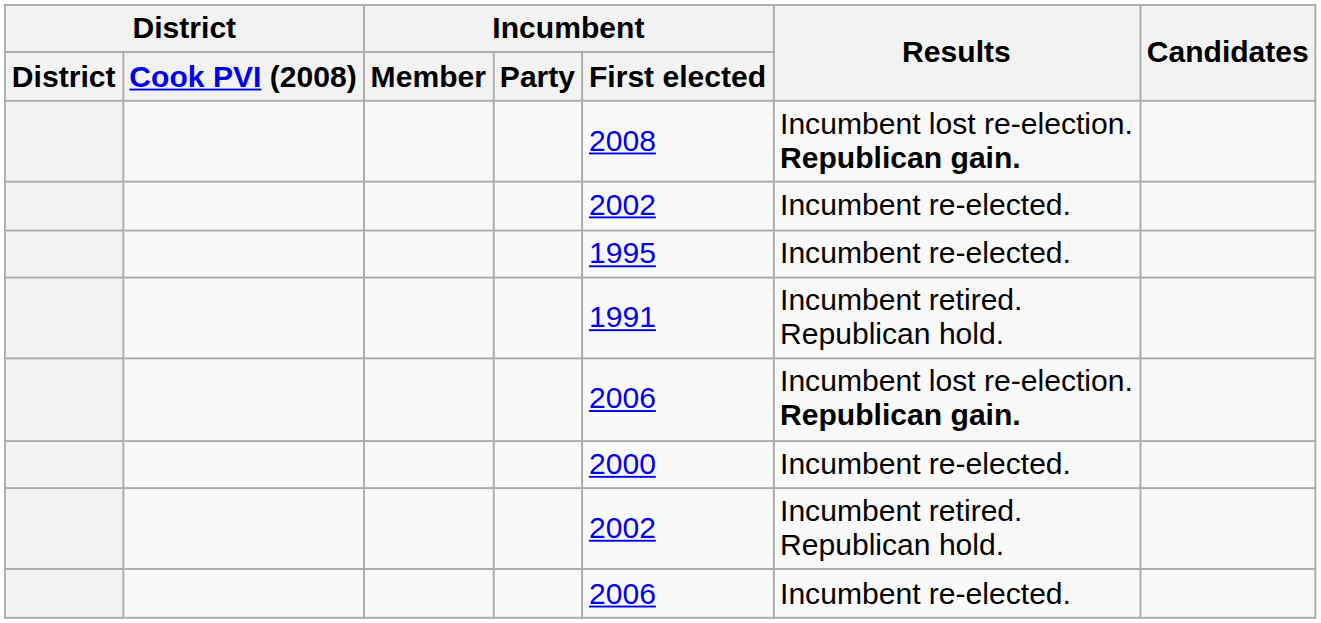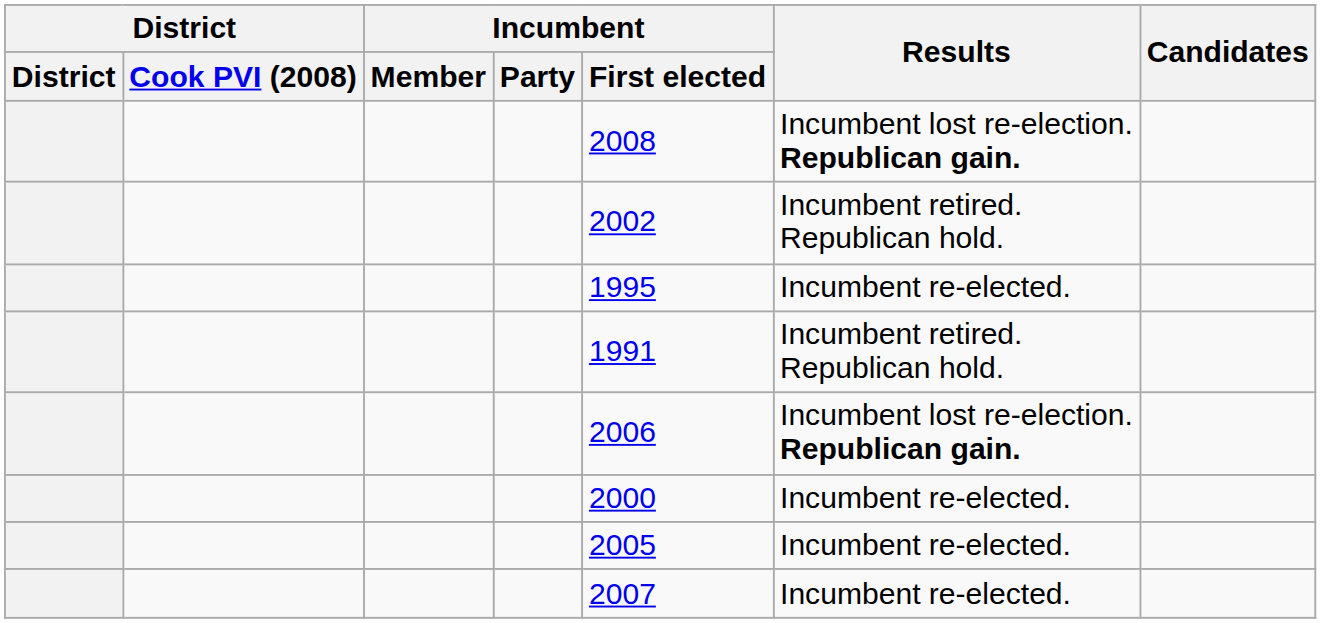(925, 205) Incumbent re-elected. -> (901, 222) Incumbent retired. Republican hold.
(622, 528) 2002 -> (622, 545) 2005
(901, 528) Incumbent retired. Republican hold. -> (925, 545) Incumbent re-elected.
(622, 593) 2006 -> (622, 593) 2007
